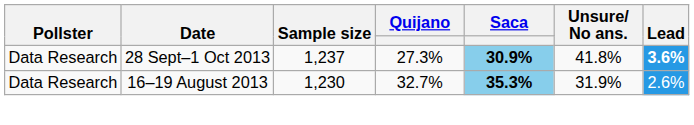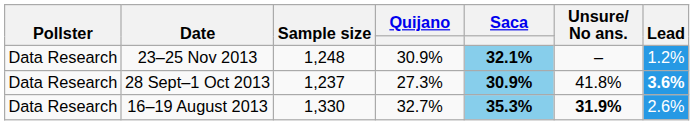+ row: (198, 57)
(325, 82) 1,230 -> (325, 106) 1,330
(598, 82) normal -> (598, 106) bold
